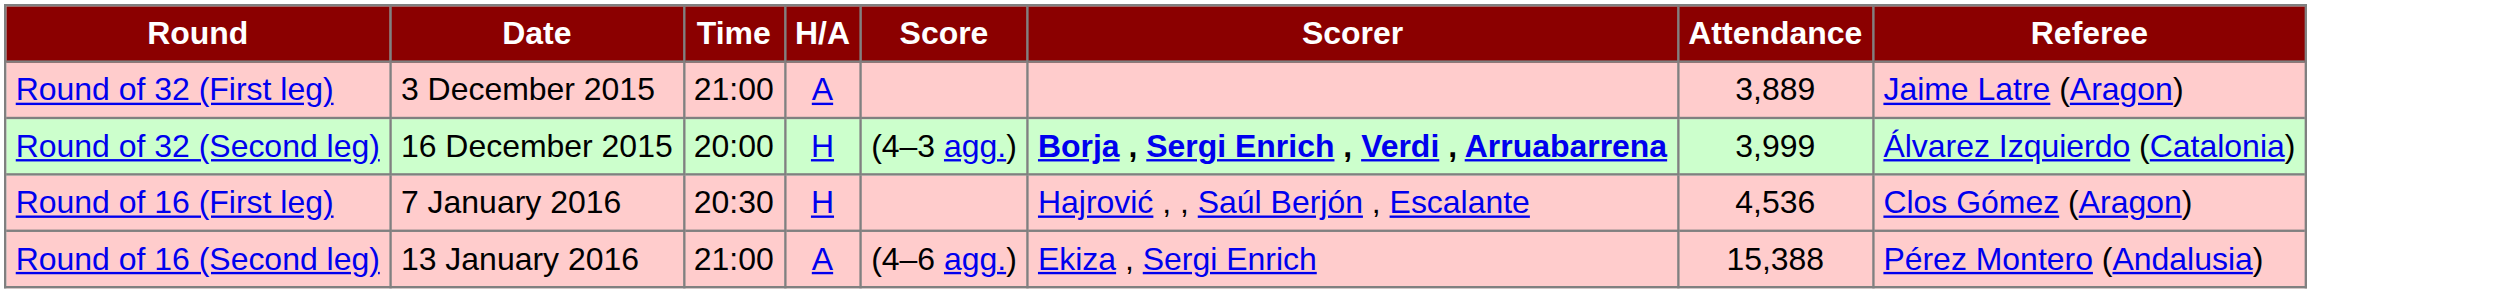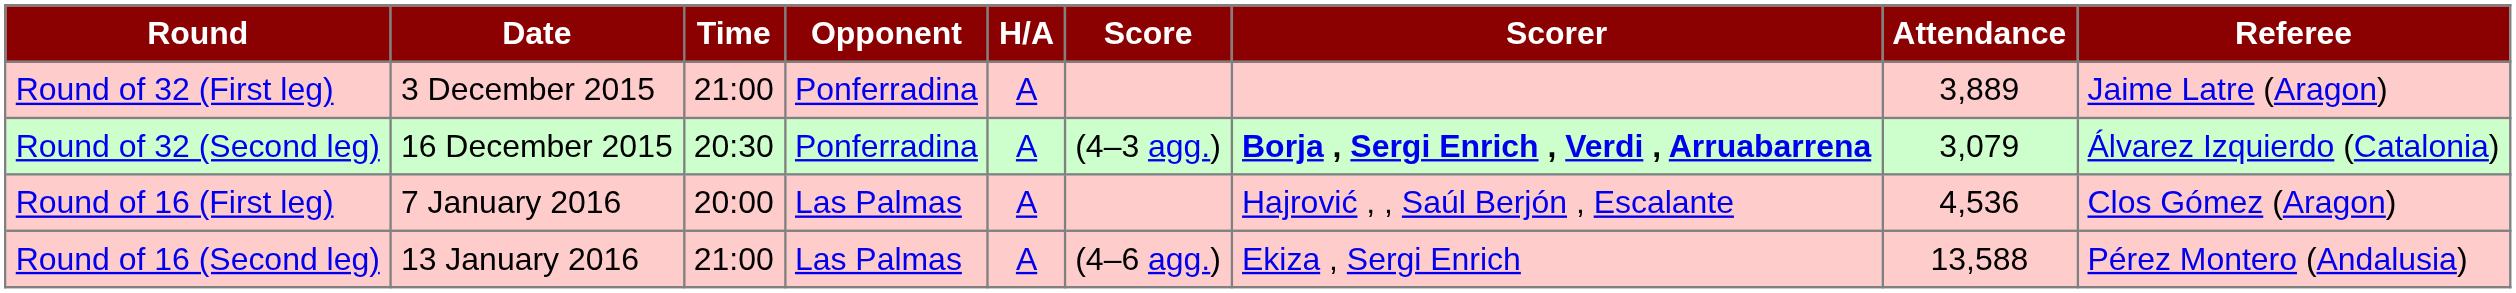+ column: (886, 33)
(734, 146) 20:00 -> (734, 146) 20:30
(822, 146) H -> (1027, 146) A
(1775, 146) 3,999 -> (1979, 146) 3,079
(734, 203) 20:30 -> (734, 203) 20:00
(822, 203) H -> (1027, 203) A
(1775, 259) 15,388 -> (1979, 259) 13,588
